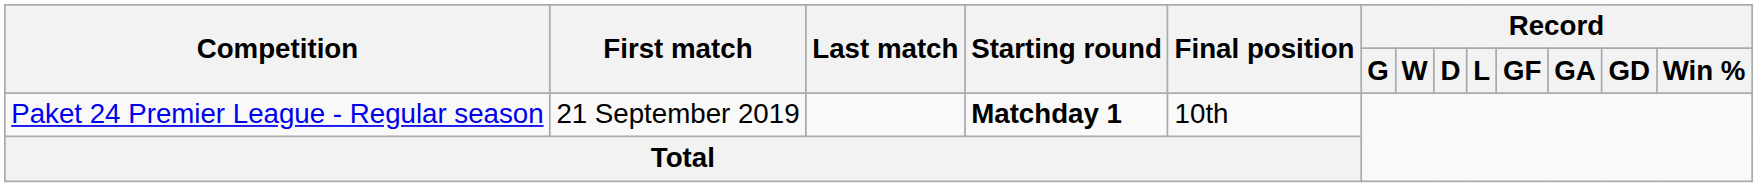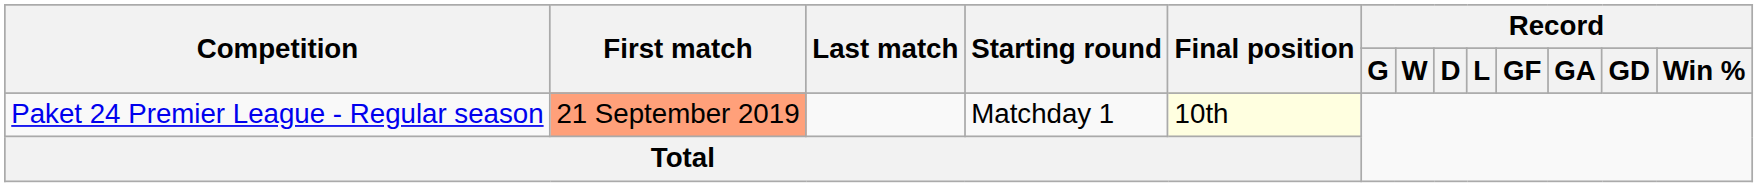(678, 114) no background -> (678, 114) lightsalmon background
(1047, 114) bold -> (1043, 114) normal
(1202, 114) no background -> (1202, 114) lightyellow background
